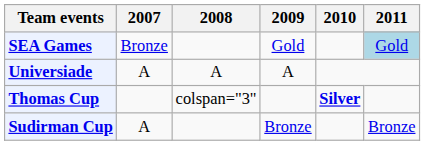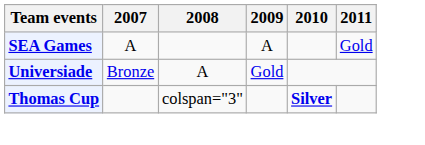(144, 45) Bronze -> (131, 45) A
(288, 45) Gold -> (267, 45) A
(392, 45) lightblue background -> (356, 45) no background
(144, 72) A -> (131, 72) Bronze
(288, 72) A -> (267, 72) Gold
- row: (61, 126)
